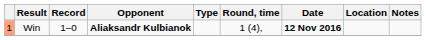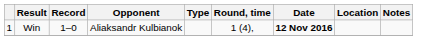(9, 28) lightsalmon background -> (9, 28) no background
(141, 28) bold -> (136, 28) normal
